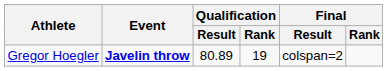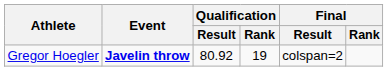(216, 56) 80.89 -> (216, 56) 80.92
